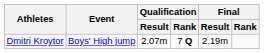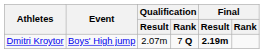(215, 42) normal -> (215, 42) bold
